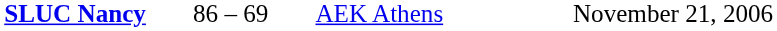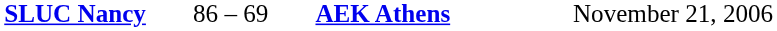(379, 13) normal -> (383, 13) bold
